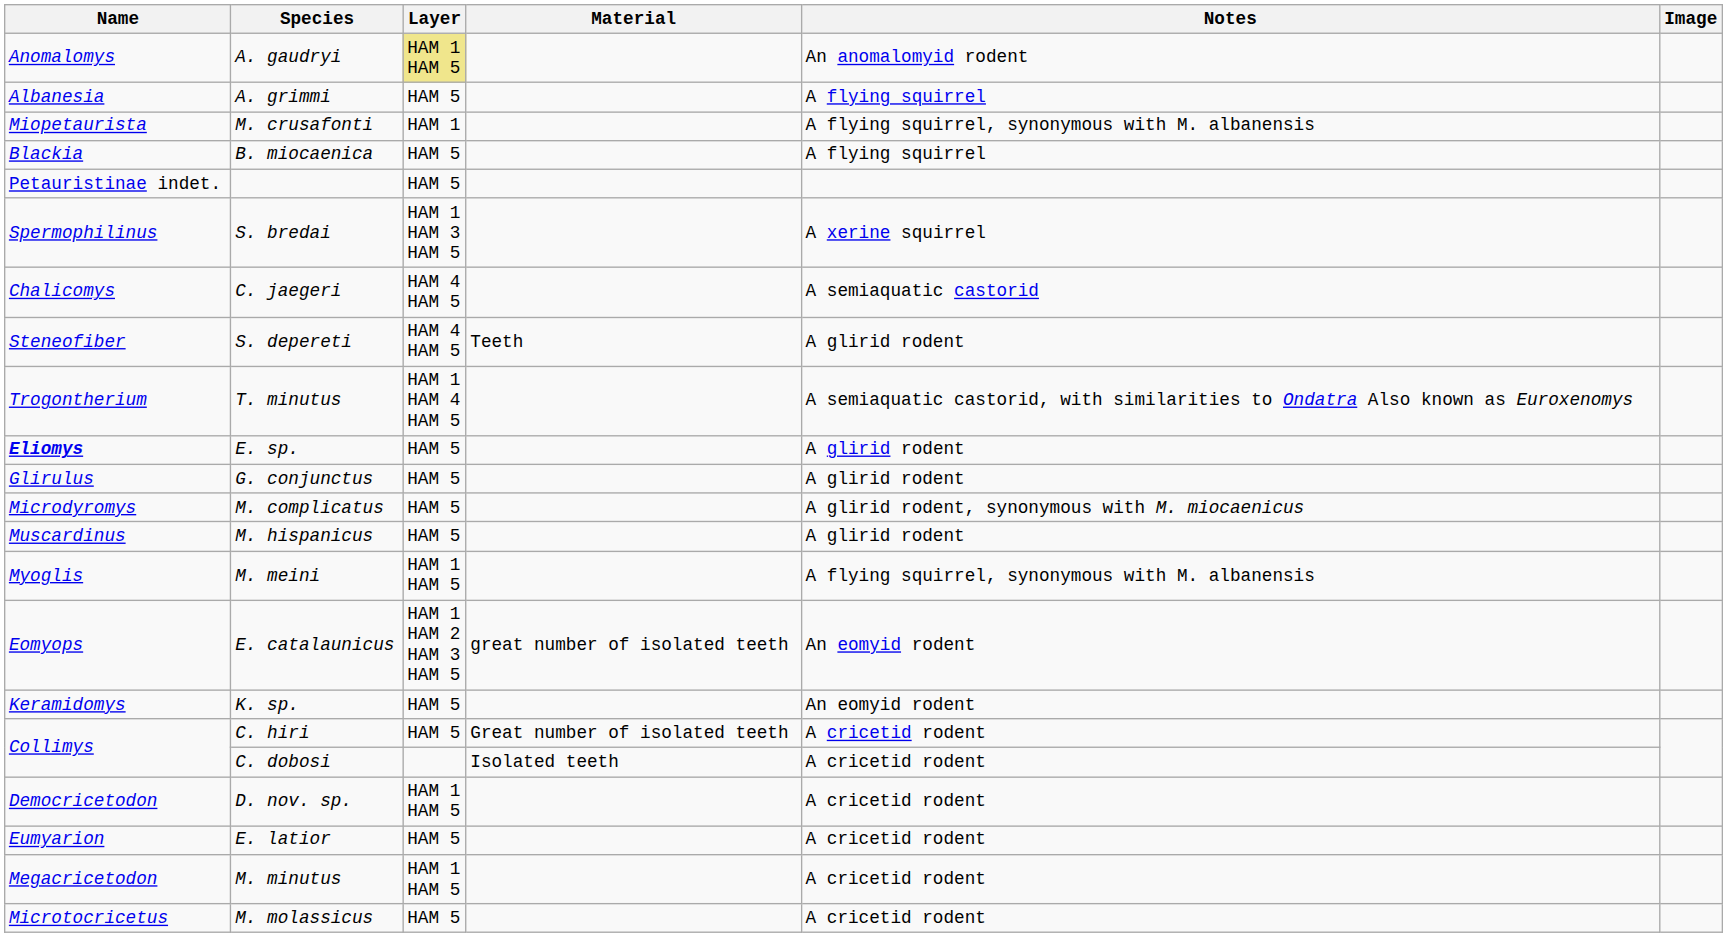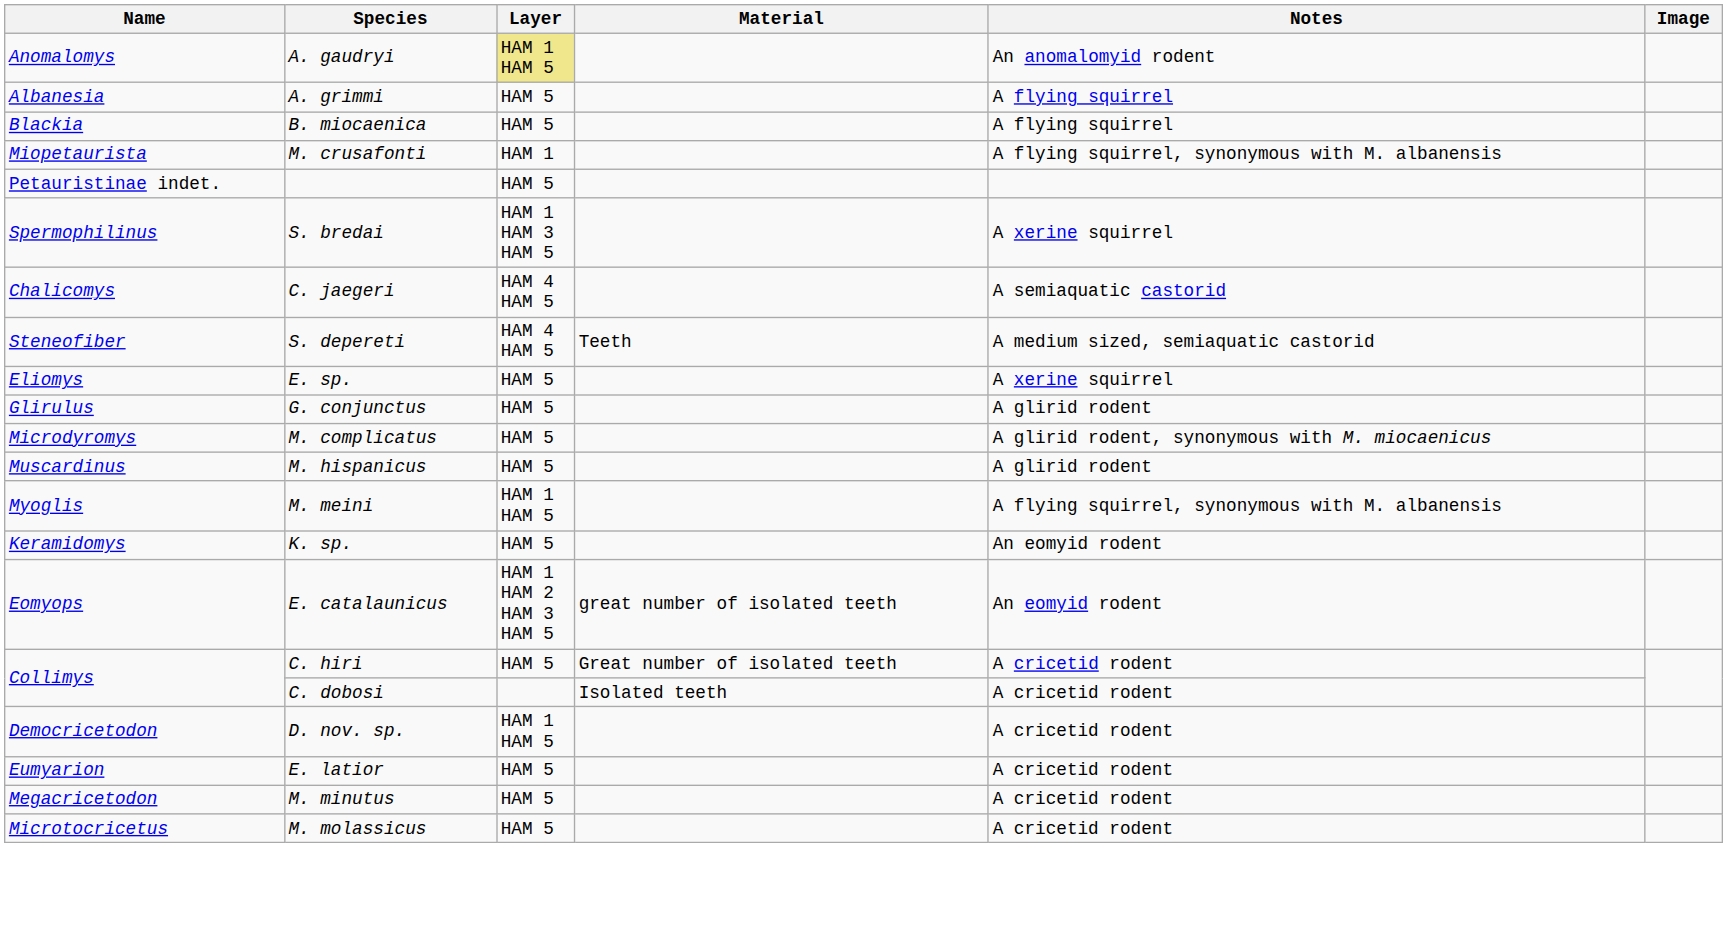rows swapped: (304, 155) <-> (304, 126)
(885, 341) A glirid rodent -> (1184, 341) A medium sized, semiaquatic castorid
- row: (288, 401)
(46, 450) bold -> (46, 380) normal
(885, 450) A glirid rodent -> (1083, 380) A xerine squirrel
rows swapped: (315, 645) <-> (267, 705)
(434, 879) HAM 1 HAM 5 -> (527, 799) HAM 5
